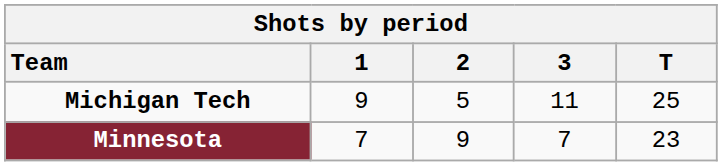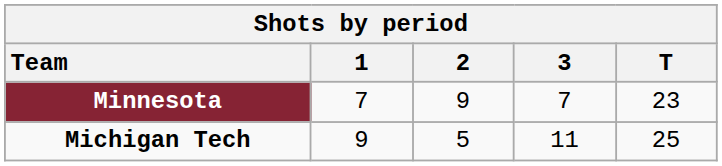rows swapped: (158, 102) <-> (158, 141)
